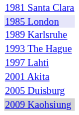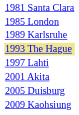(32, 21) lavender background -> (32, 21) no background
(38, 49) no background -> (38, 49) khaki background
(38, 104) lightgrey background -> (38, 104) no background
